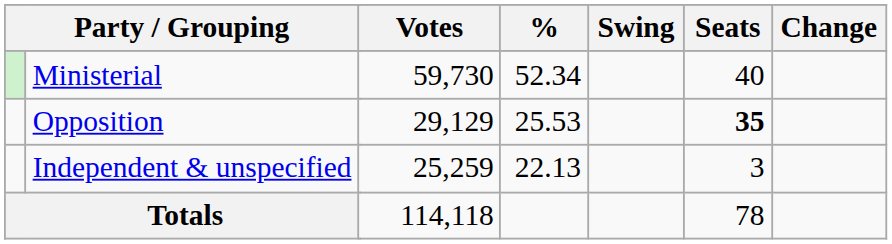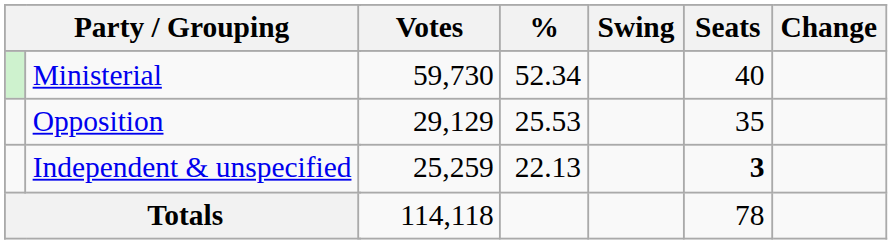(750, 121) bold -> (750, 121) normal
(757, 167) normal -> (757, 167) bold
